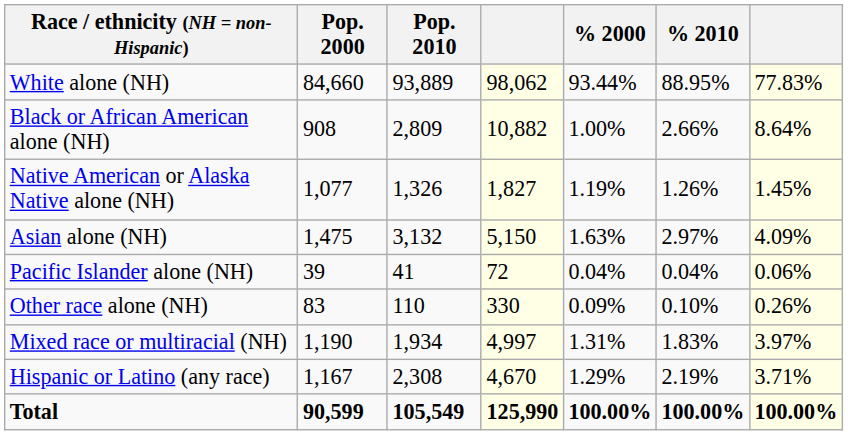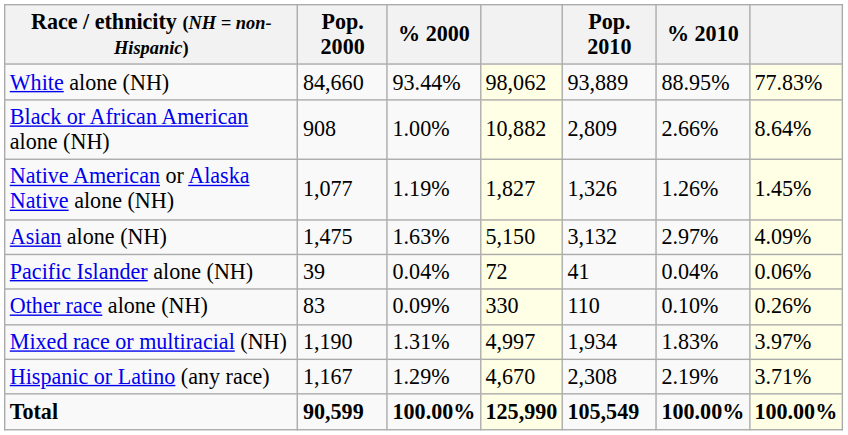columns swapped: (434, 34) <-> (610, 34)
